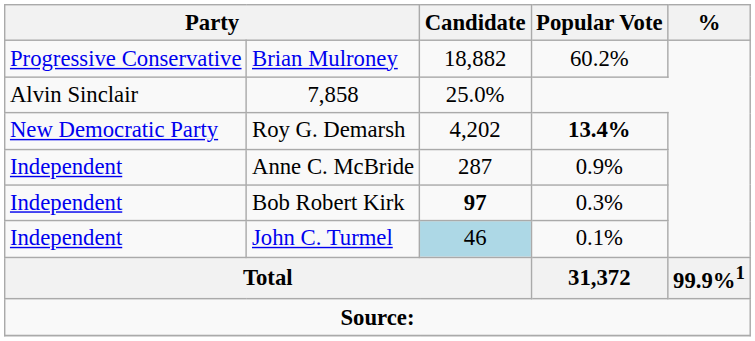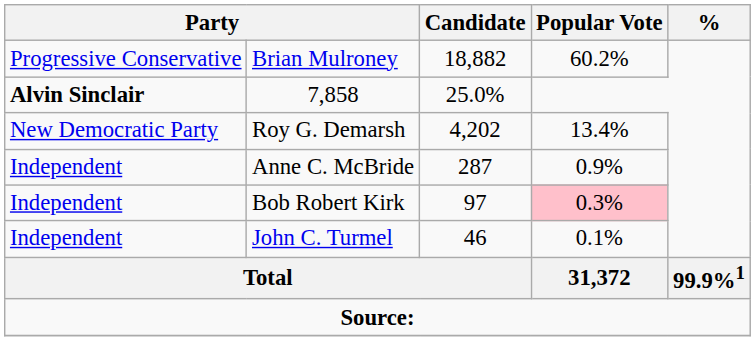(74, 94) normal -> (77, 94) bold
(599, 130) bold -> (599, 130) normal
(475, 202) bold -> (475, 202) normal
(599, 202) no background -> (599, 202) pink background
(475, 238) lightblue background -> (475, 238) no background
